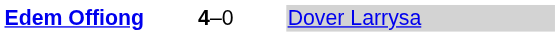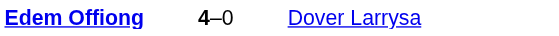(354, 18) lightgrey background -> (354, 18) no background
